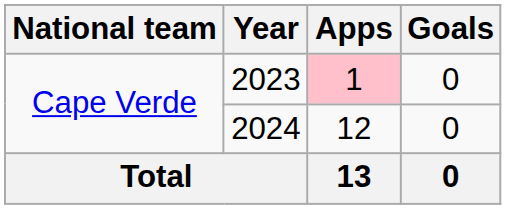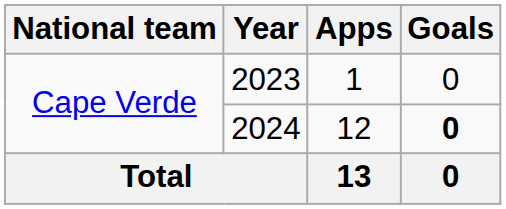(354, 78) pink background -> (354, 78) no background
(451, 128) normal -> (451, 128) bold
